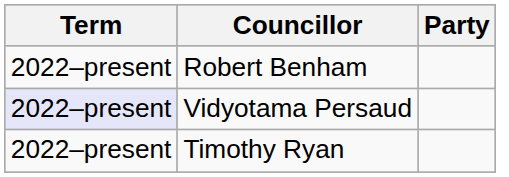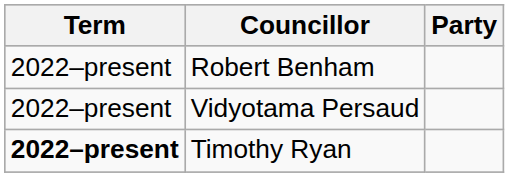(91, 108) lavender background -> (91, 108) no background
(91, 150) normal -> (95, 150) bold
